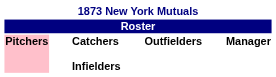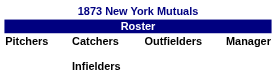(27, 42) pink background -> (27, 42) no background
